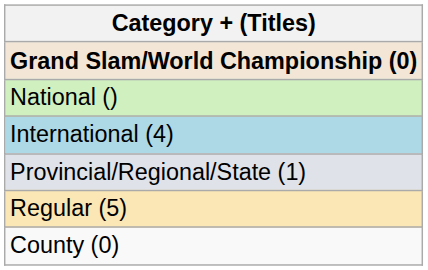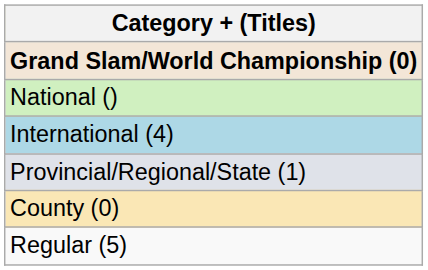(69, 208) Regular (5) -> (65, 208) County (0)
(65, 245) County (0) -> (69, 245) Regular (5)
